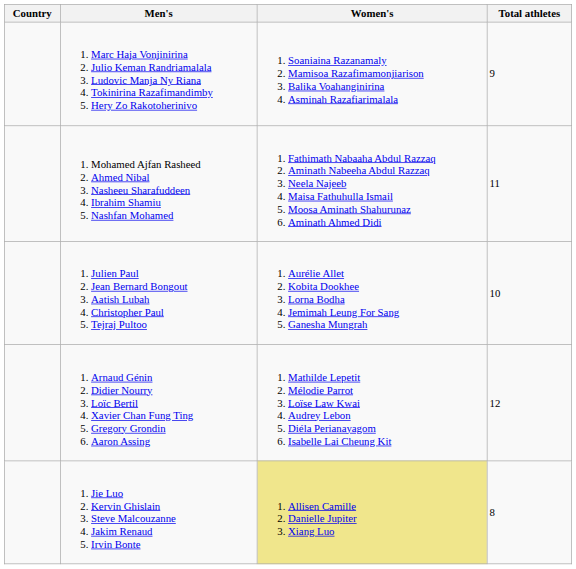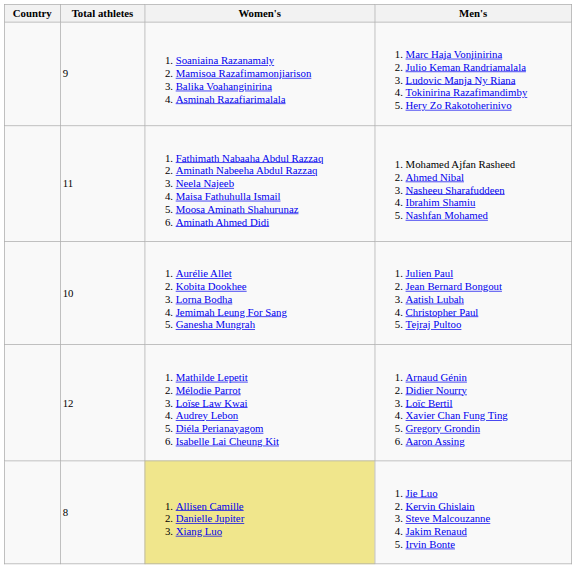columns swapped: (159, 13) <-> (529, 13)
